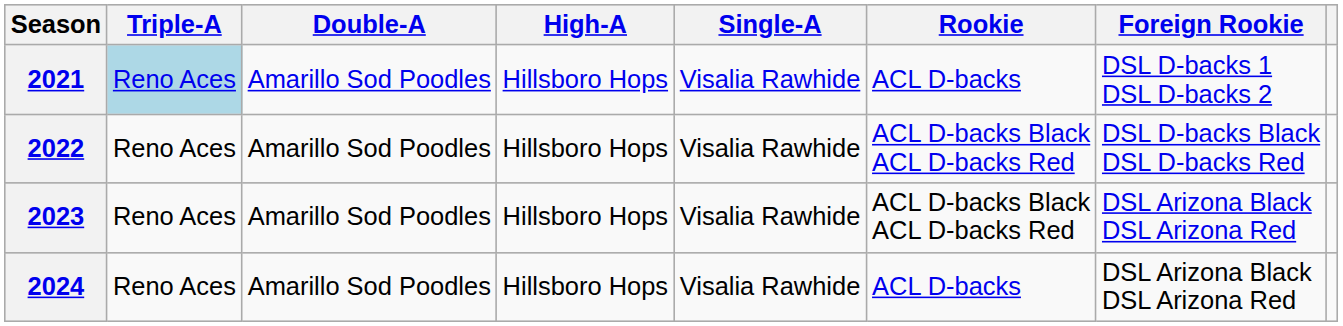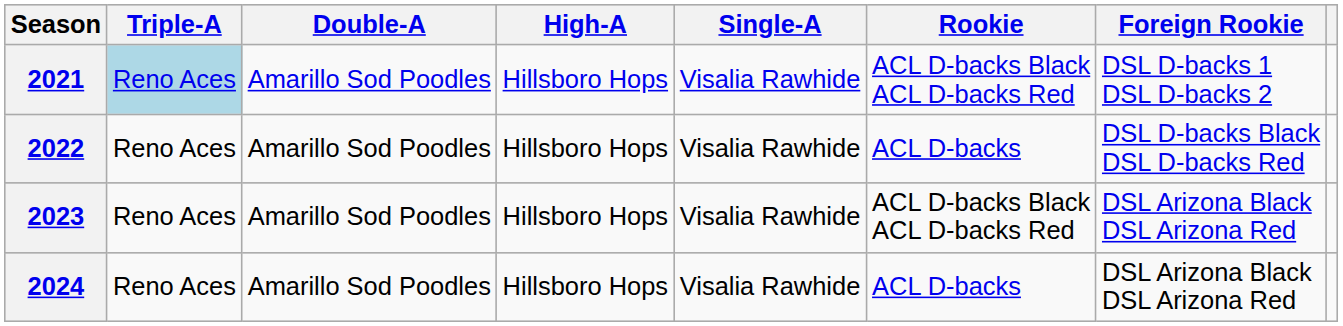(946, 79) ACL D-backs -> (981, 79) ACL D-backs Black ACL D-backs Red
(981, 148) ACL D-backs Black ACL D-backs Red -> (946, 148) ACL D-backs
